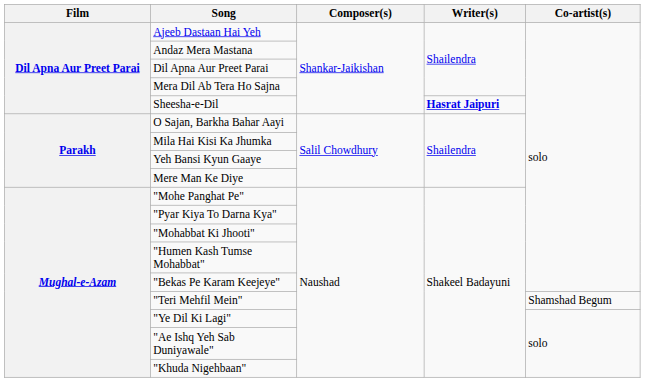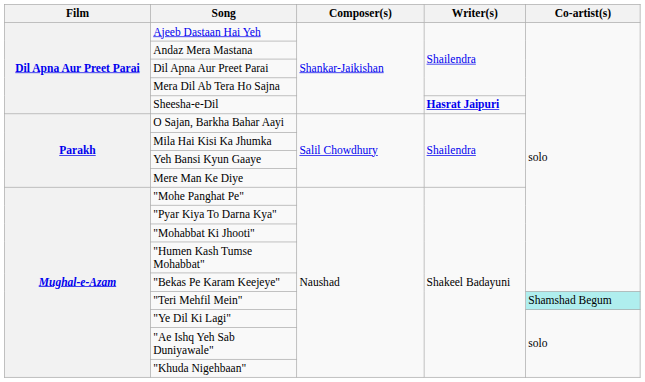(570, 300) no background -> (570, 300) paleturquoise background
